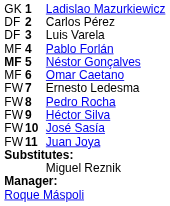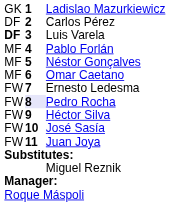(12, 35) normal -> (12, 35) bold
(13, 62) bold -> (13, 62) normal
(28, 102) no background -> (28, 102) lavender background
